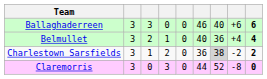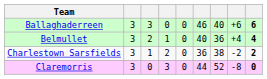(219, 53) lightgrey background -> (219, 53) no background
